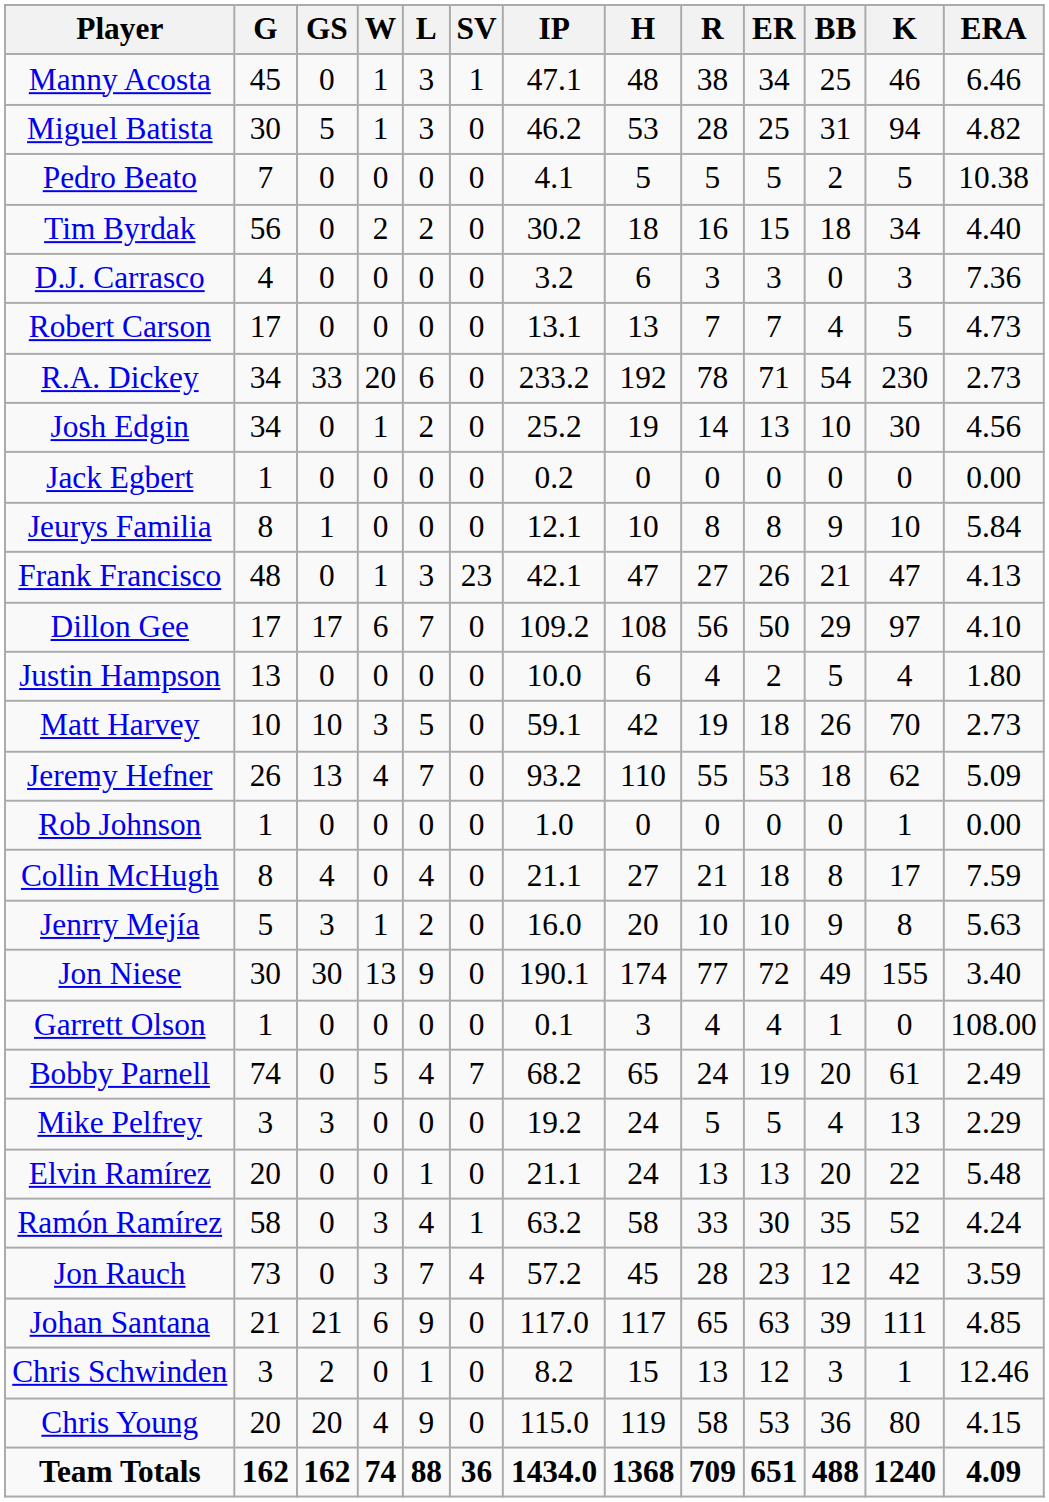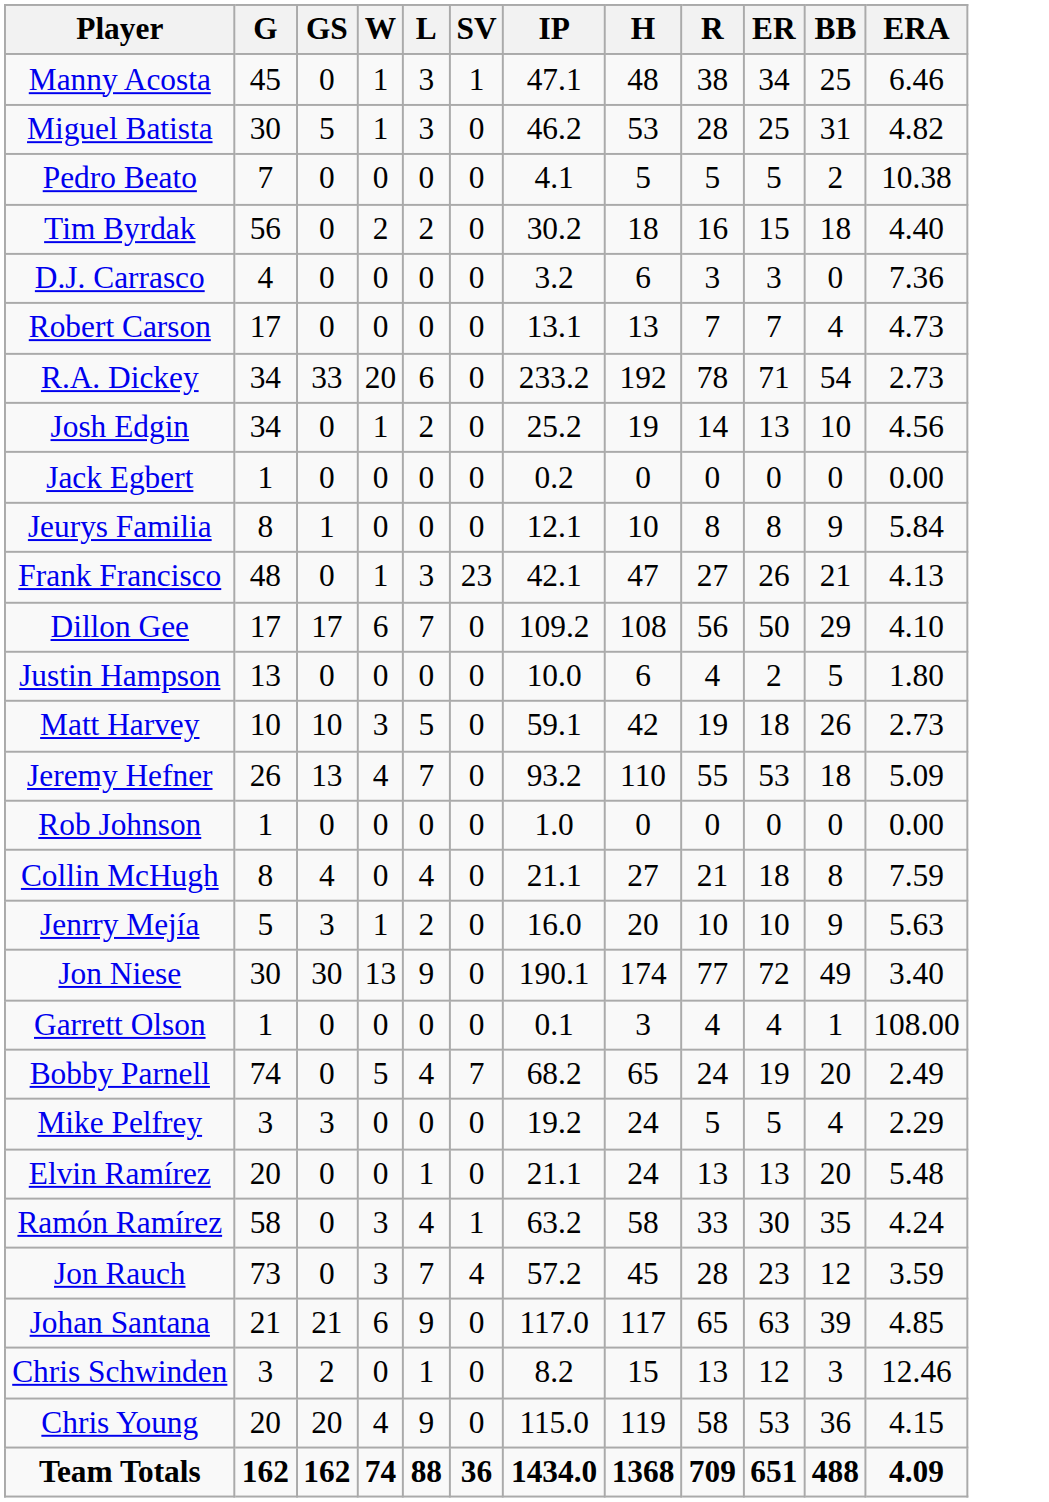- column: (905, 29)
